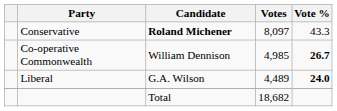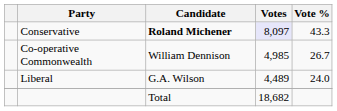(277, 31) no background -> (277, 31) lavender background
(320, 55) bold -> (320, 55) normal
(320, 79) bold -> (320, 79) normal
